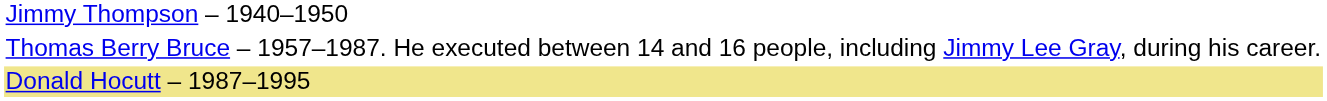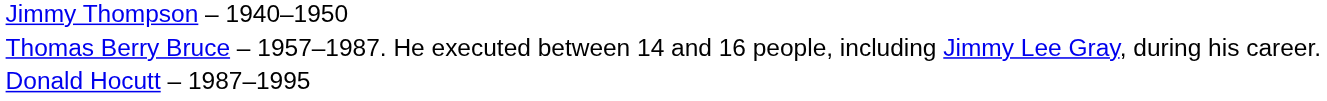(158, 81) khaki background -> (158, 81) no background
